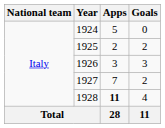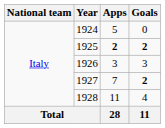(115, 47) normal -> (115, 47) bold
(145, 47) normal -> (145, 47) bold
(145, 81) normal -> (145, 81) bold
(115, 98) bold -> (115, 98) normal
